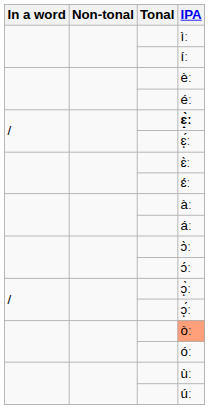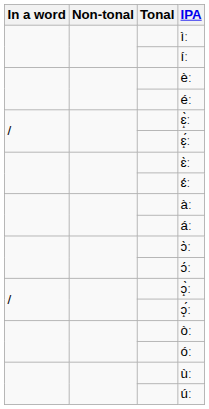(186, 120) bold -> (185, 120) normal
(186, 330) lightsalmon background -> (186, 330) no background
